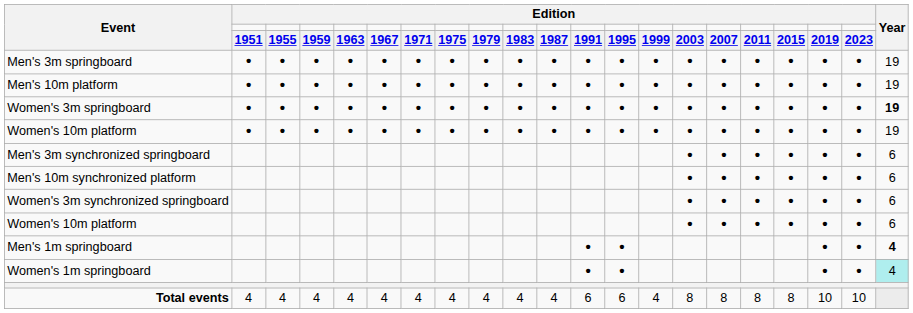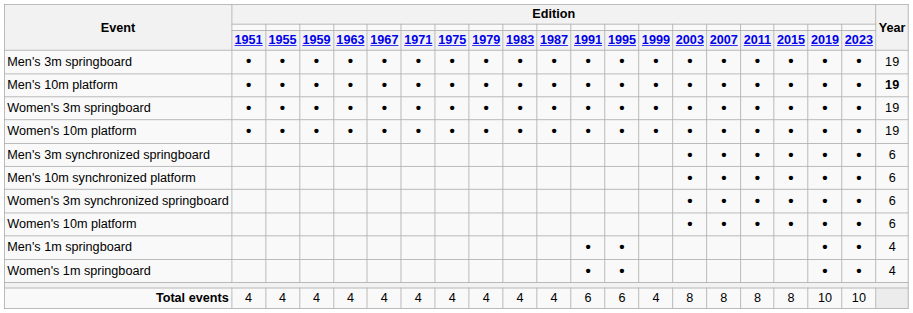(892, 85) normal -> (892, 85) bold
(892, 108) bold -> (892, 108) normal
(892, 247) bold -> (892, 247) normal
(892, 270) paleturquoise background -> (892, 270) no background
